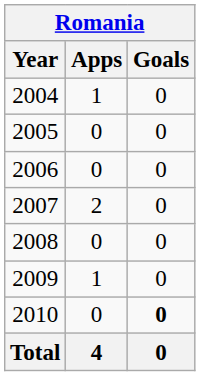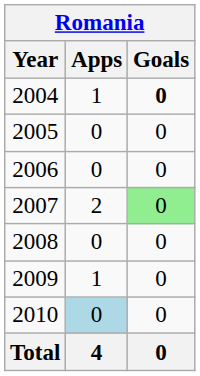(161, 95) normal -> (161, 95) bold
(161, 205) no background -> (161, 205) lightgreen background
(97, 315) no background -> (97, 315) lightblue background
(161, 315) bold -> (161, 315) normal
